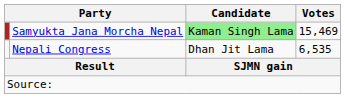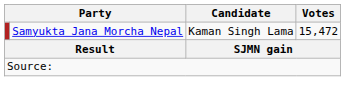(241, 31) lightgreen background -> (241, 31) no background
(318, 31) 15,469 -> (318, 31) 15,472
- row: (62, 49)
